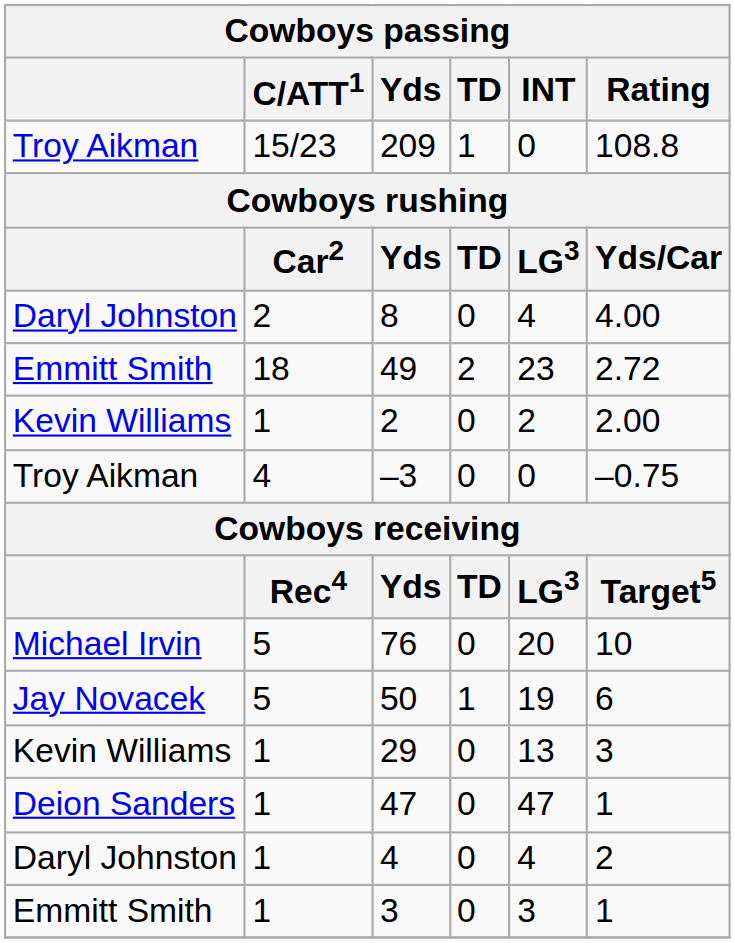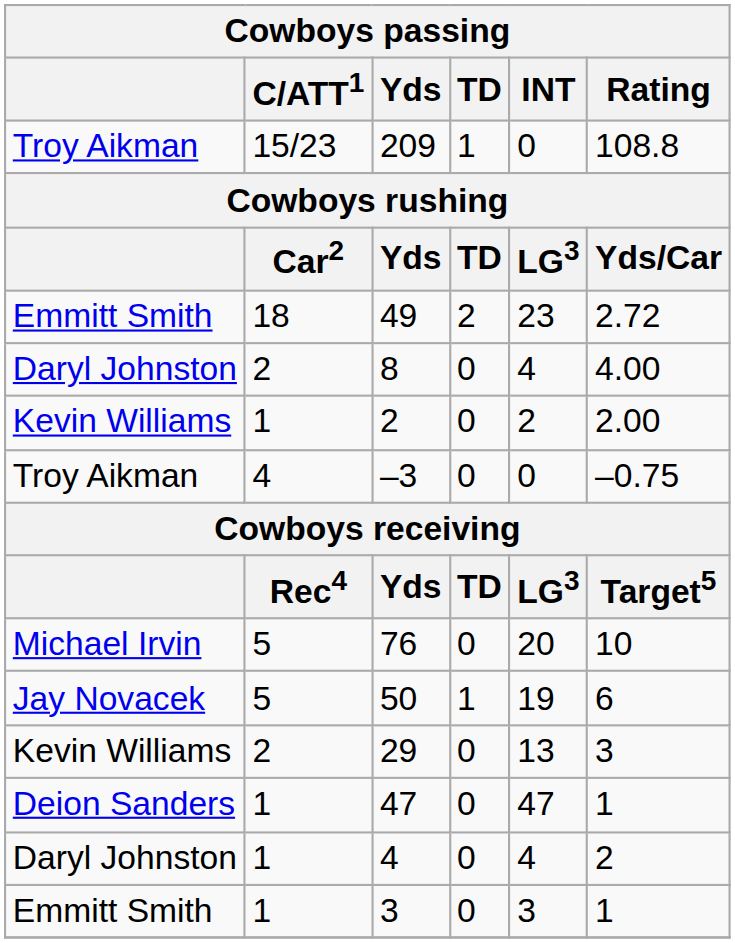rows swapped: (399, 369) <-> (389, 315)
(262, 751) 1 -> (262, 751) 2
